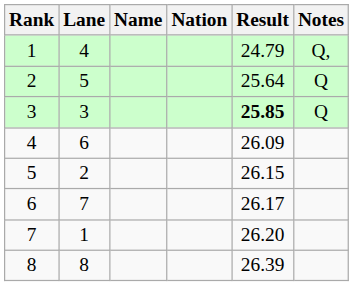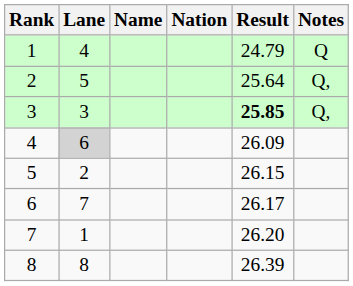(321, 50) Q, -> (321, 50) Q
(321, 81) Q -> (321, 81) Q,
(321, 111) Q -> (321, 111) Q,
(84, 142) no background -> (84, 142) lightgrey background
